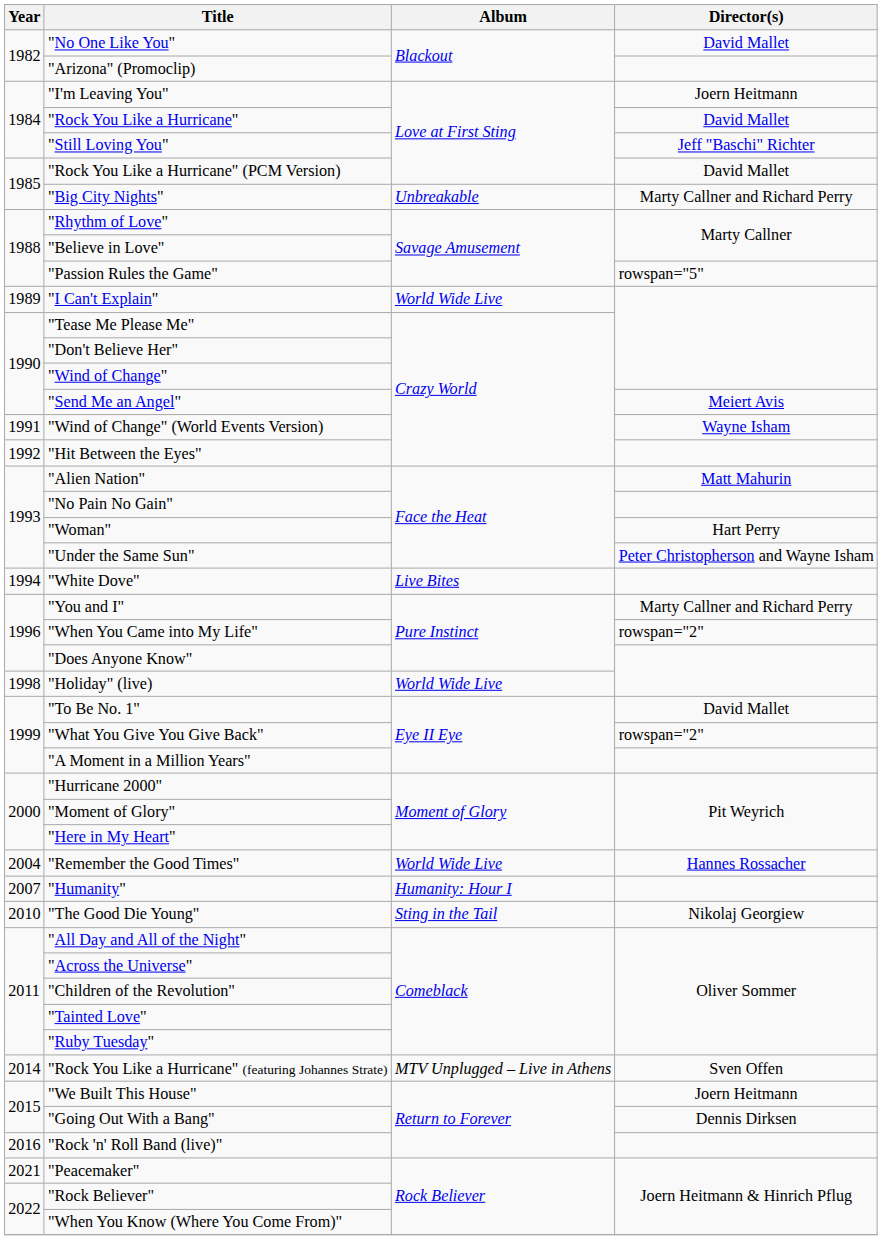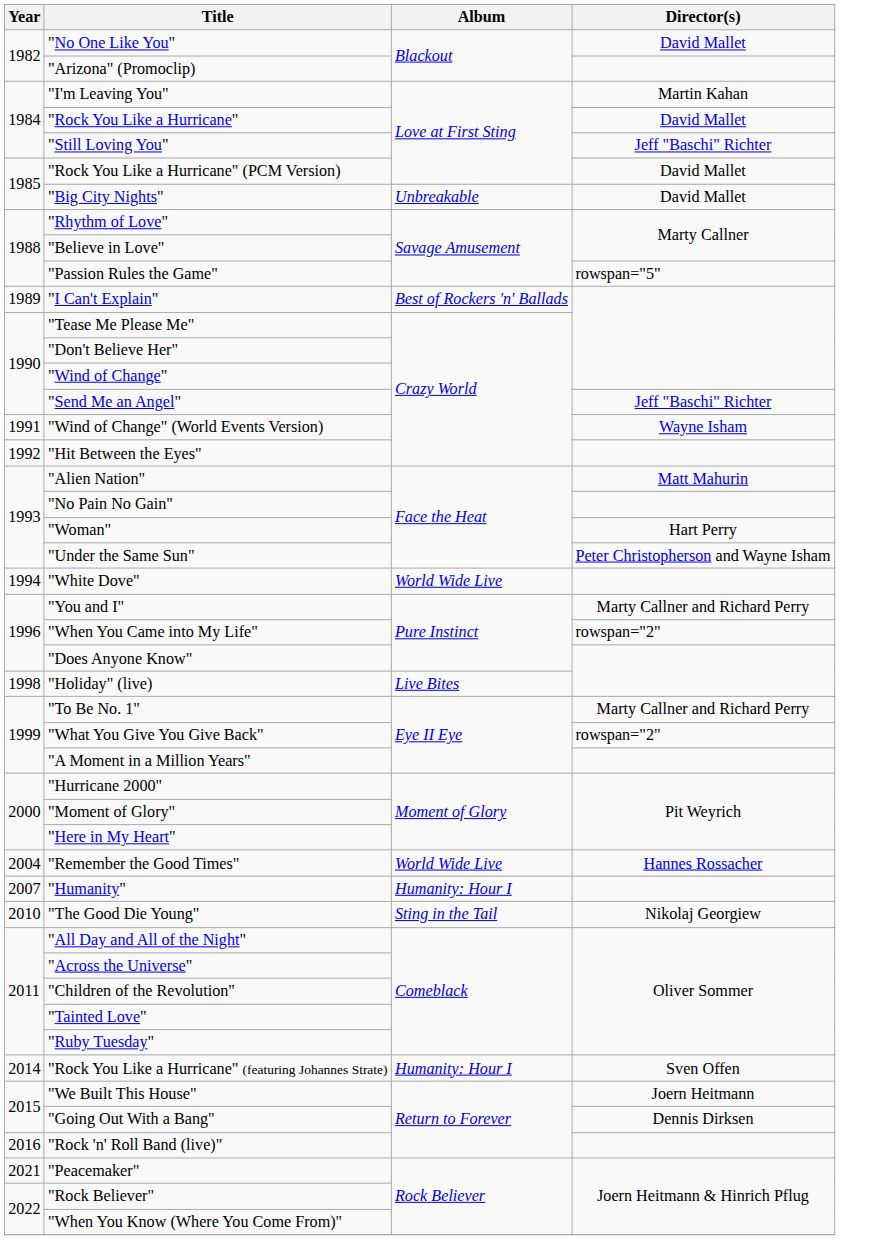(746, 94) Joern Heitmann -> (703, 94) Martin Kahan
(746, 196) Marty Callner and Richard Perry -> (703, 196) David Mallet
(449, 299) World Wide Live -> (481, 299) Best of Rockers 'n' Ballads
(746, 401) Meiert Avis -> (703, 401) Jeff "Baschi" Richter
(427, 581) Live Bites -> (449, 581) World Wide Live
(449, 683) World Wide Live -> (427, 683) Live Bites
(746, 709) David Mallet -> (703, 709) Marty Callner and Richard Perry
(503, 1068) MTV Unplugged – Live in Athens -> (453, 1068) Humanity: Hour I
